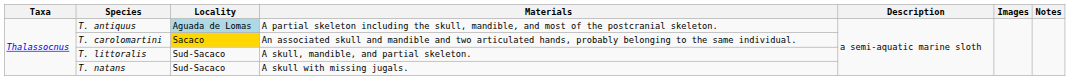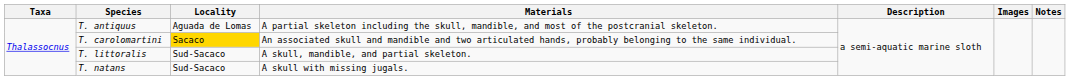(212, 26) lightblue background -> (212, 26) no background
